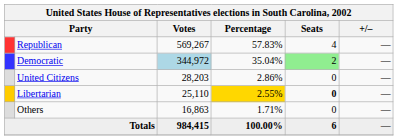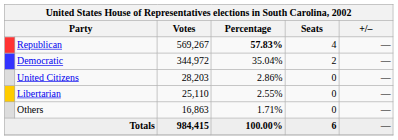(267, 45) normal -> (267, 45) bold
(193, 61) lightblue background -> (193, 61) no background
(334, 61) lightgreen background -> (334, 61) no background
(270, 94) gold background -> (270, 94) no background
(334, 94) bold -> (334, 94) normal
